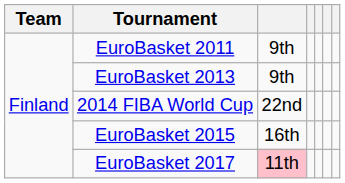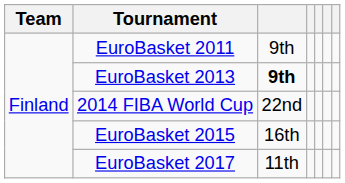(282, 76) normal -> (282, 76) bold
(282, 163) pink background -> (282, 163) no background
